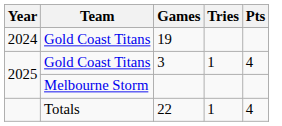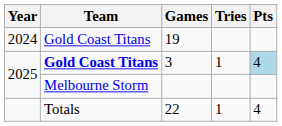(97, 62) normal -> (101, 62) bold
(249, 62) no background -> (257, 62) lightblue background
